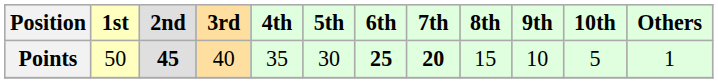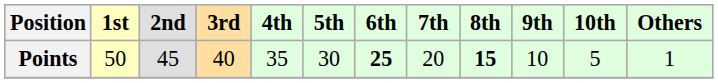(168, 58) bold -> (168, 58) normal
(433, 58) bold -> (433, 58) normal
(485, 58) normal -> (485, 58) bold
